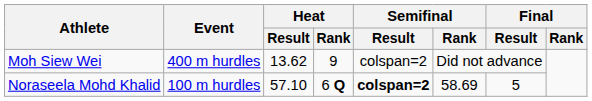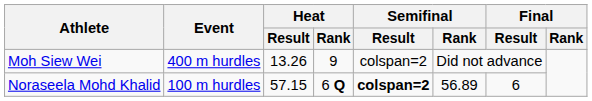(288, 62) 13.62 -> (288, 62) 13.26
(288, 85) 57.10 -> (288, 85) 57.15
(459, 85) 58.69 -> (459, 85) 56.89
(516, 85) 5 -> (516, 85) 6
